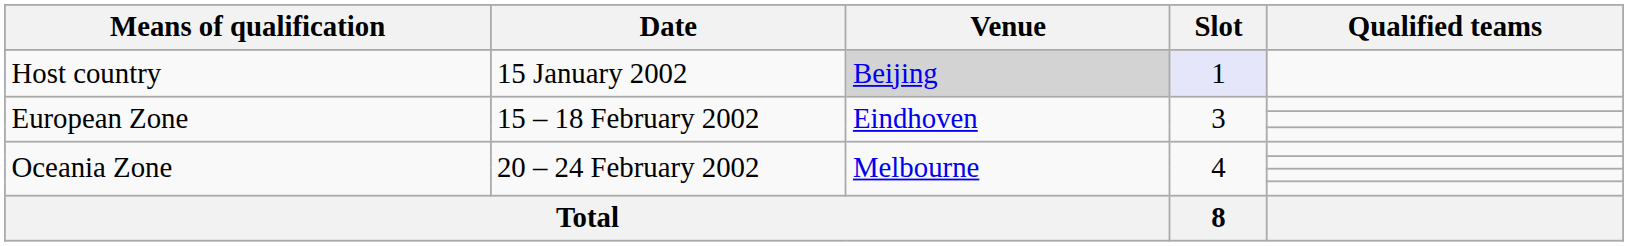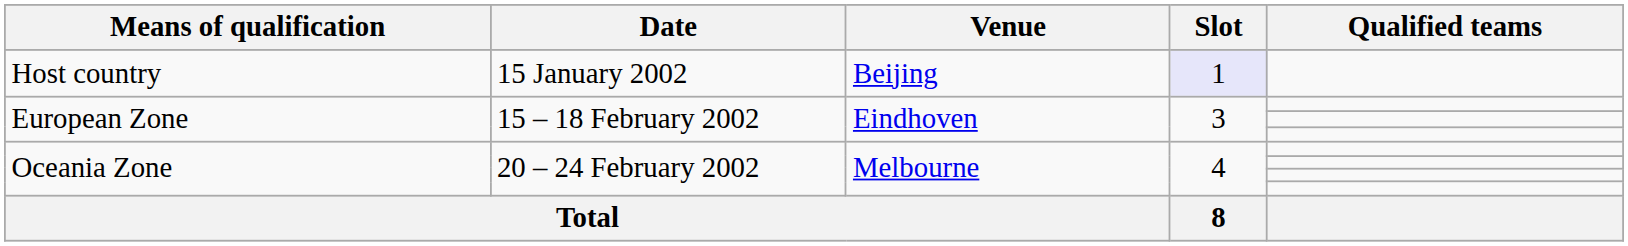(895, 73) lightgrey background -> (895, 73) no background
